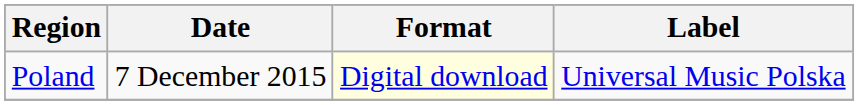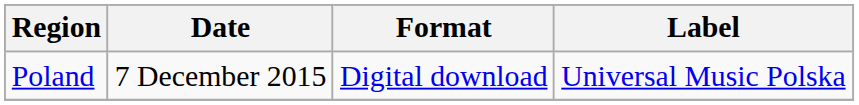(444, 75) lightyellow background -> (444, 75) no background
